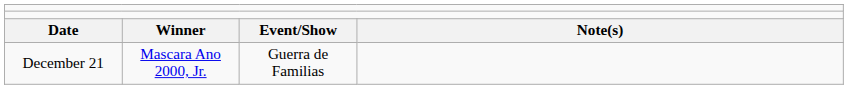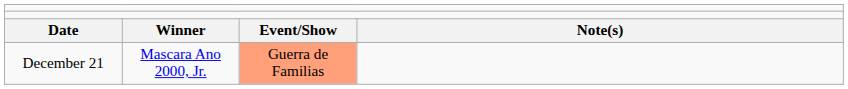(298, 63) no background -> (298, 63) lightsalmon background
